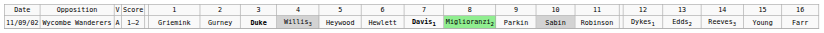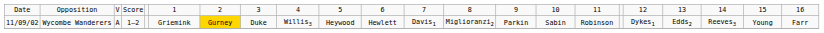(220, 22) no background -> (220, 22) gold background
(259, 22) bold -> (259, 22) normal
(298, 22) lightgrey background -> (298, 22) no background
(424, 22) bold -> (424, 22) normal
(470, 22) lightgreen background -> (470, 22) no background
(556, 22) lightgrey background -> (556, 22) no background
